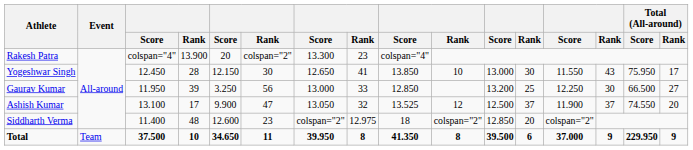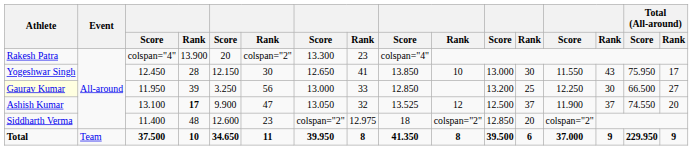(36, 89) no background -> (36, 89) lightyellow background
(194, 105) normal -> (194, 105) bold
